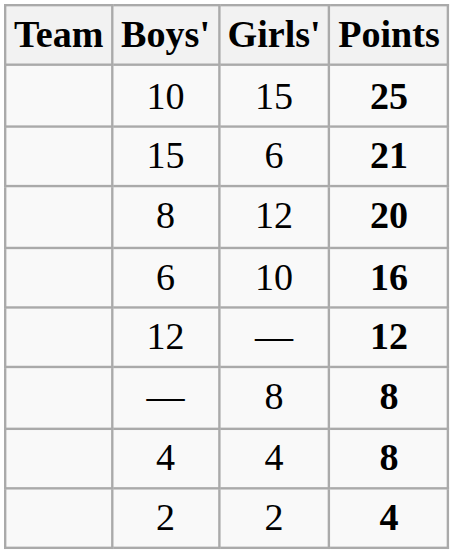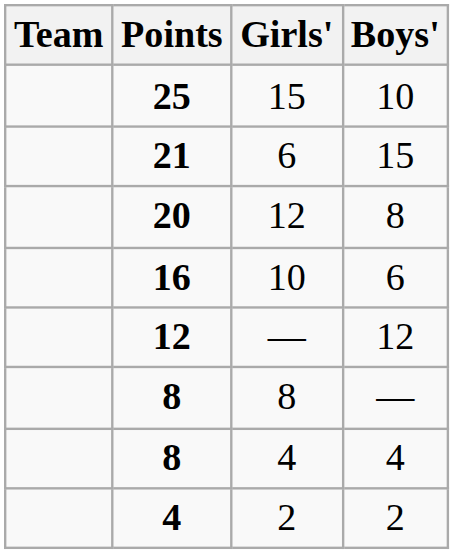columns swapped: (166, 34) <-> (389, 34)
